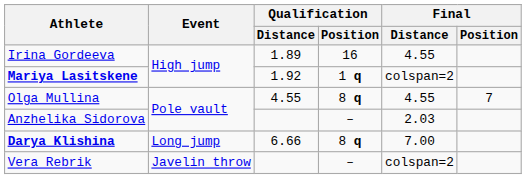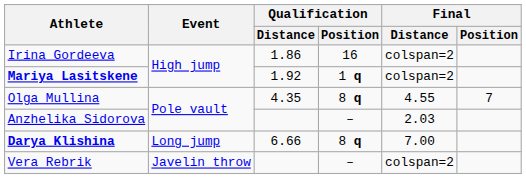(286, 55) 1.89 -> (286, 55) 1.86
(420, 55) 4.55 -> (420, 55) colspan=2
(286, 98) 4.55 -> (286, 98) 4.35
